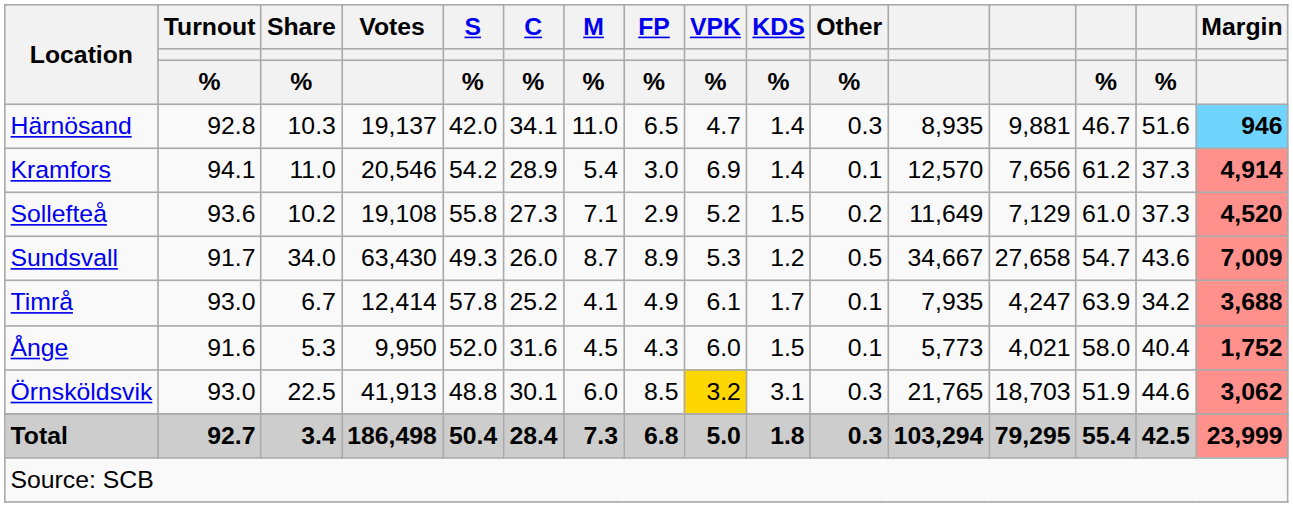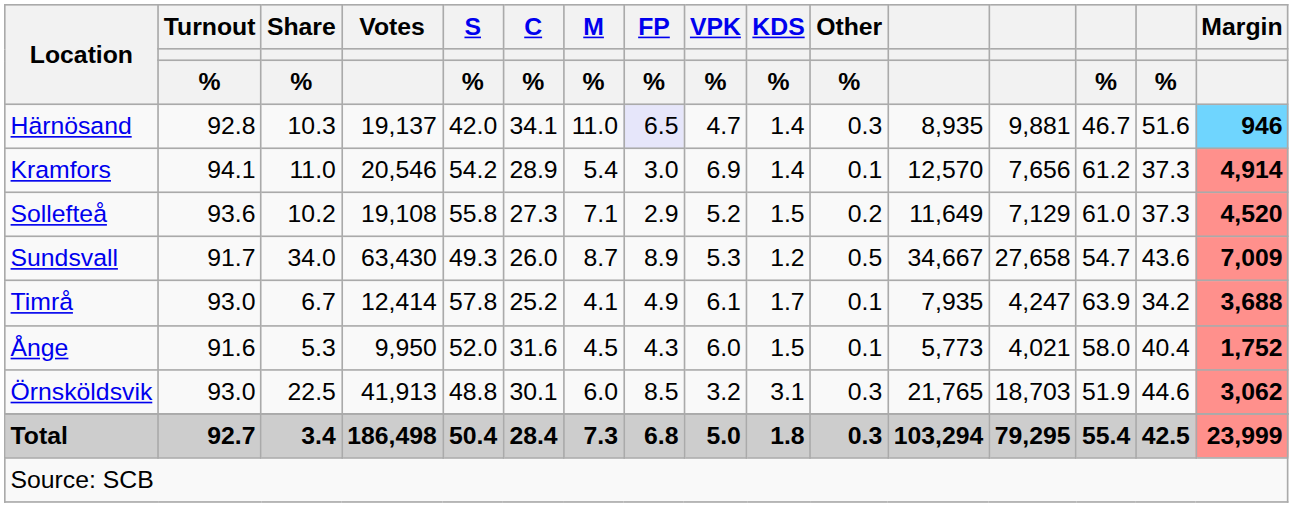(661, 126) no background -> (661, 126) lavender background
(724, 391) gold background -> (724, 391) no background
